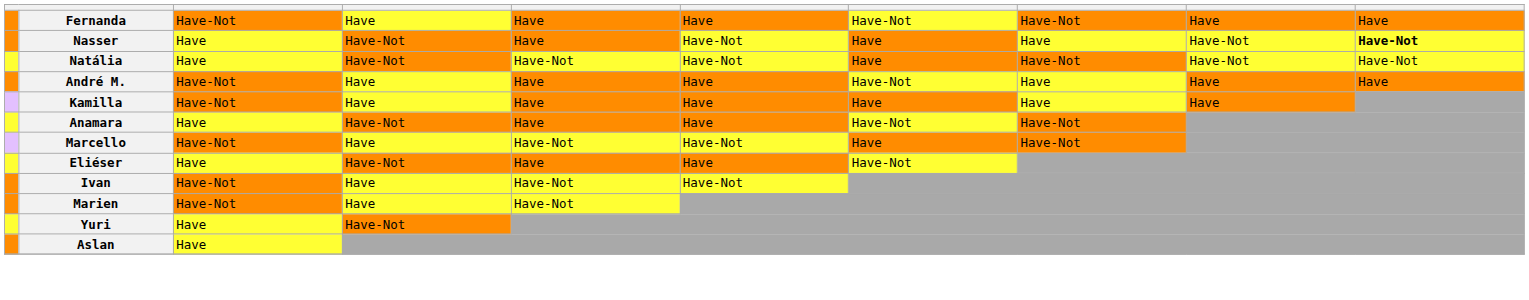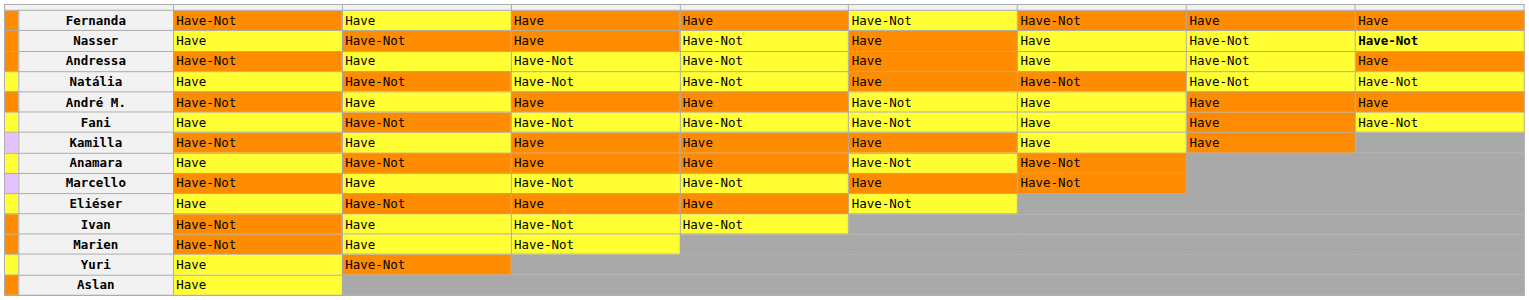+ row: (96, 61)
+ row: (96, 122)
